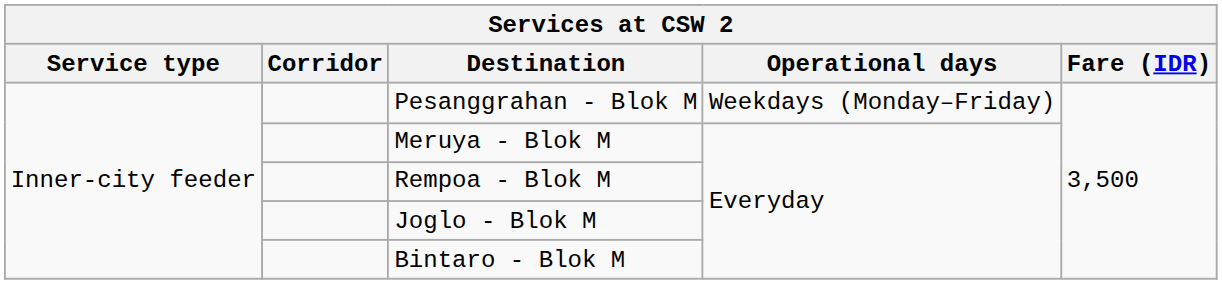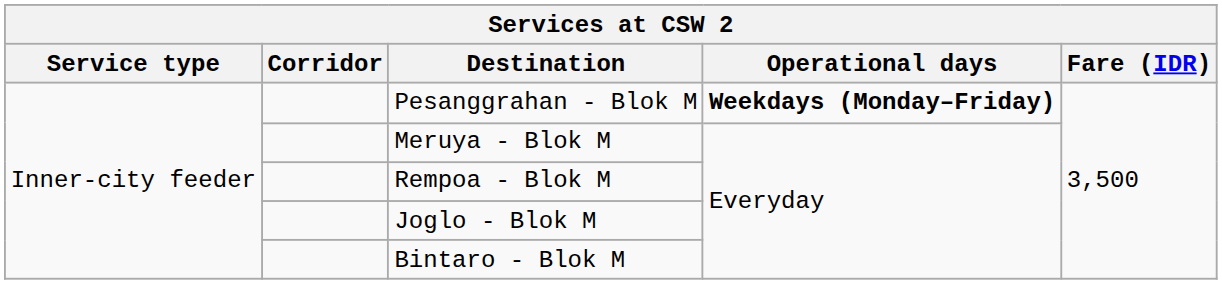(882, 103) normal -> (882, 103) bold
